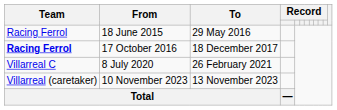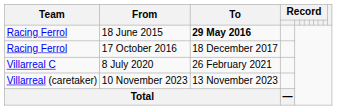(221, 33) normal -> (222, 33) bold
(39, 49) bold -> (37, 49) normal
